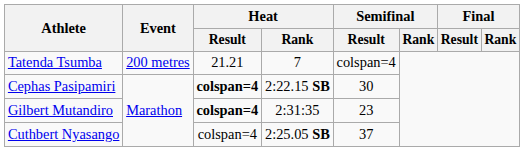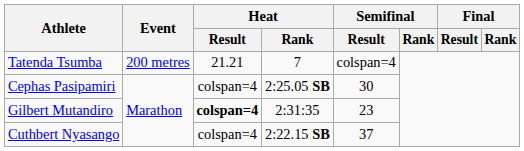(227, 86) bold -> (227, 86) normal
(297, 86) 2:22.15 SB -> (297, 86) 2:25.05 SB
(297, 134) 2:25.05 SB -> (297, 134) 2:22.15 SB
